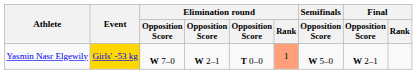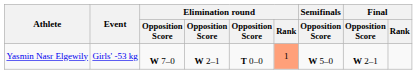(115, 56) gold background -> (115, 56) no background
